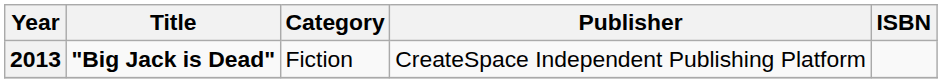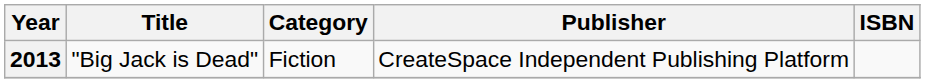(173, 58) bold -> (165, 58) normal
